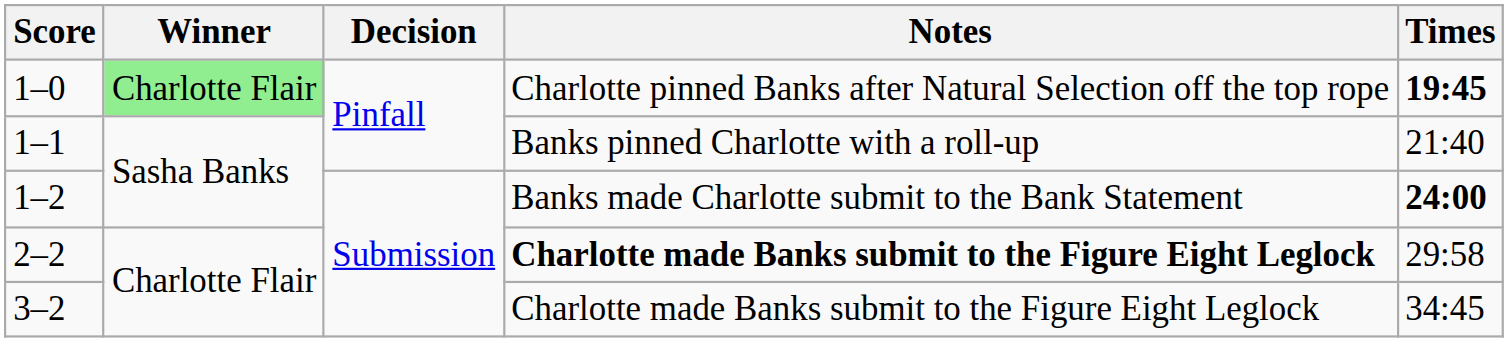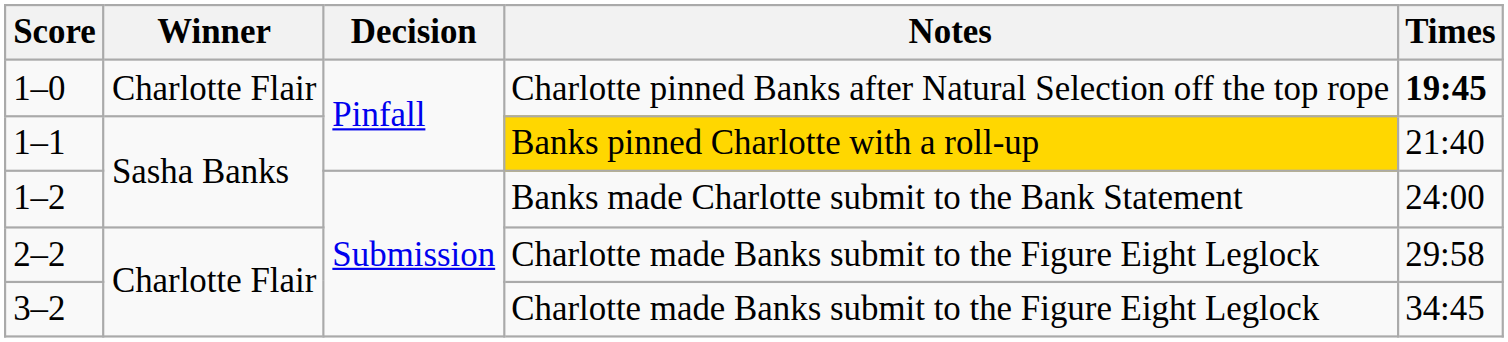(214, 87) lightgreen background -> (214, 87) no background
(775, 142) no background -> (775, 142) gold background
(1446, 198) bold -> (1445, 198) normal
(943, 253) bold -> (915, 253) normal
